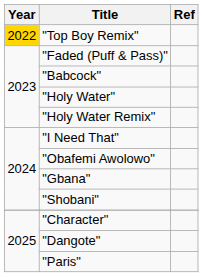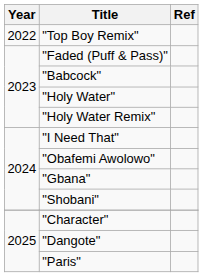(22, 35) gold background -> (22, 35) no background
